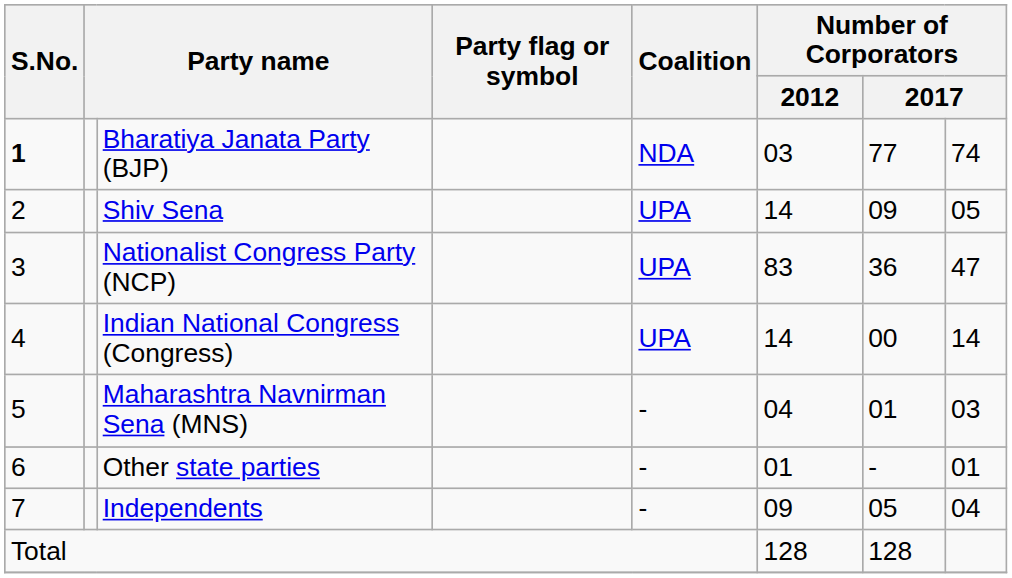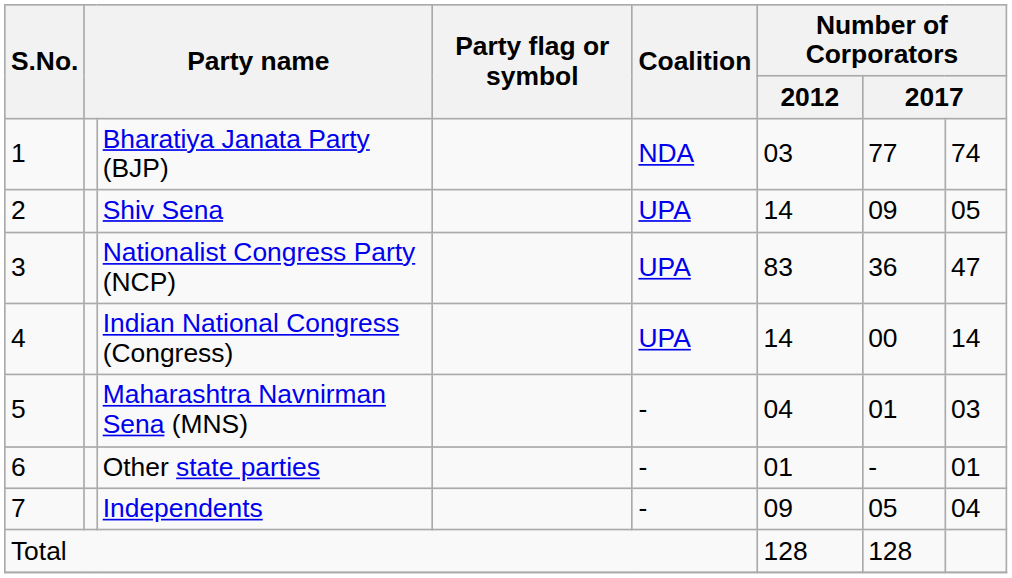(18, 153) bold -> (18, 153) normal
